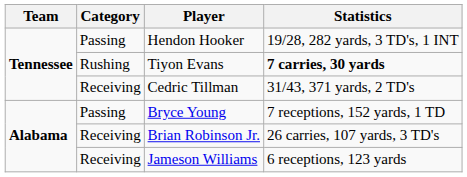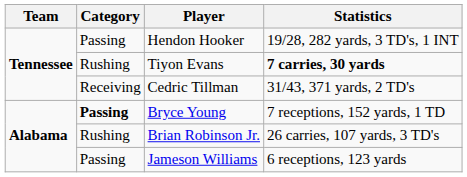(103, 111) normal -> (104, 111) bold
(110, 135) Receiving -> (105, 135) Rushing
(110, 159) Receiving -> (103, 159) Passing
